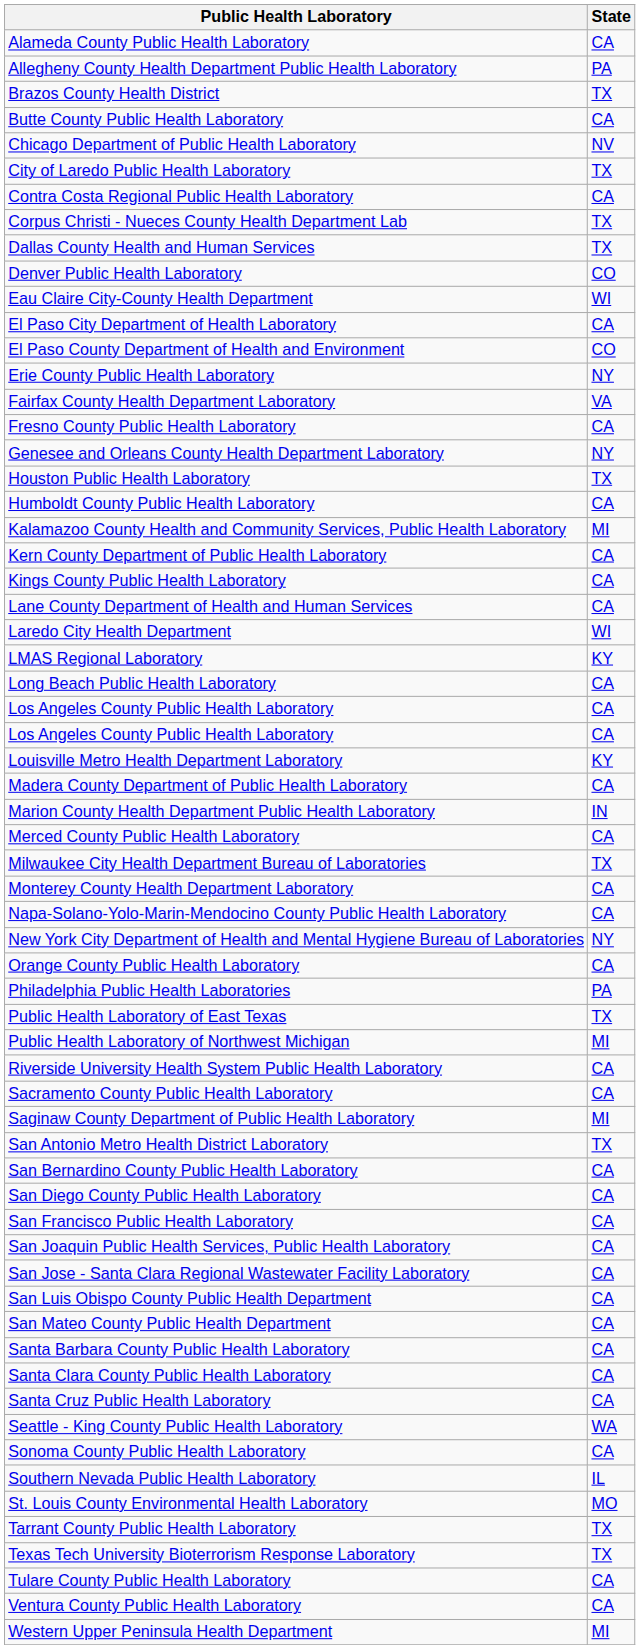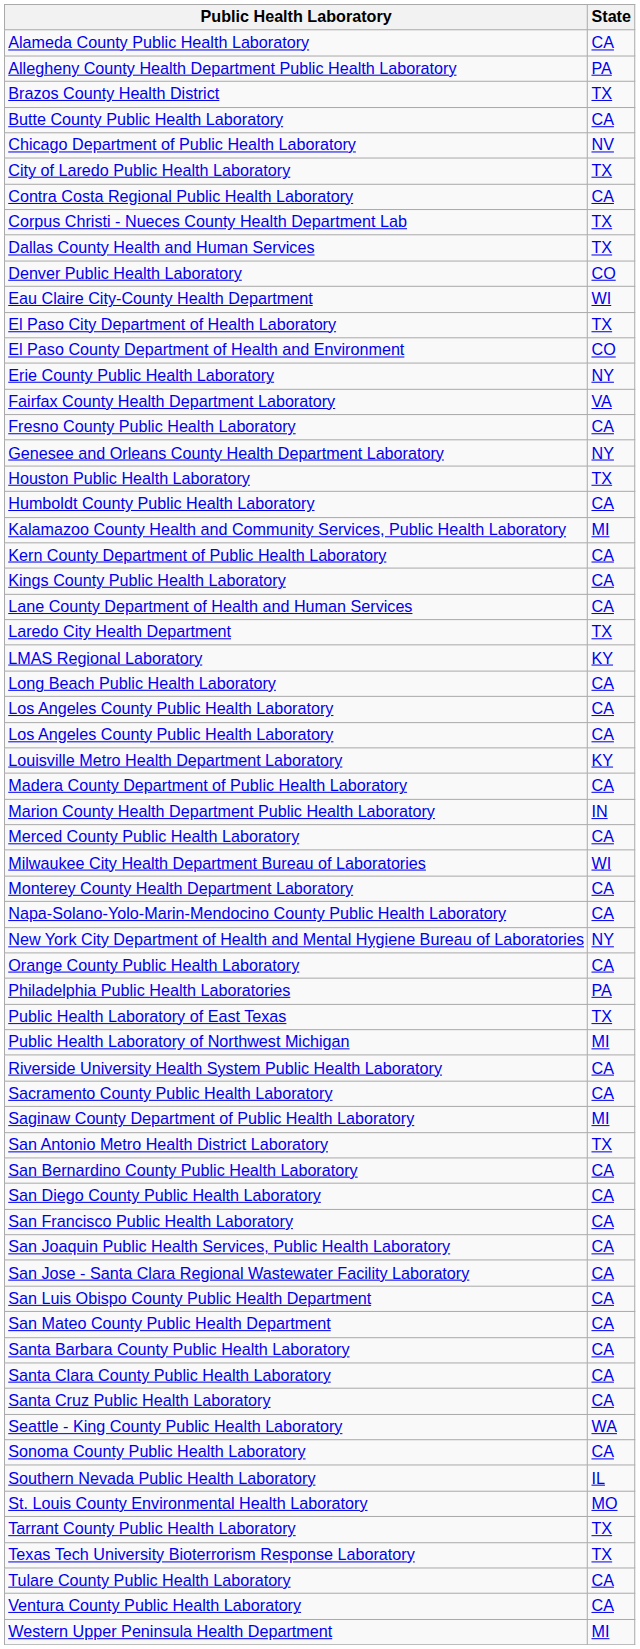(603, 324) CA -> (602, 324) TX
(601, 632) WI -> (602, 632) TX
(602, 863) TX -> (601, 863) WI
